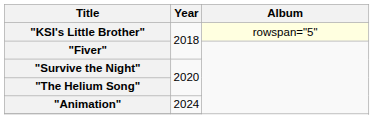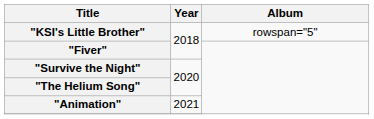(285, 31) lightyellow background -> (285, 31) no background
(186, 104) 2024 -> (186, 104) 2021
